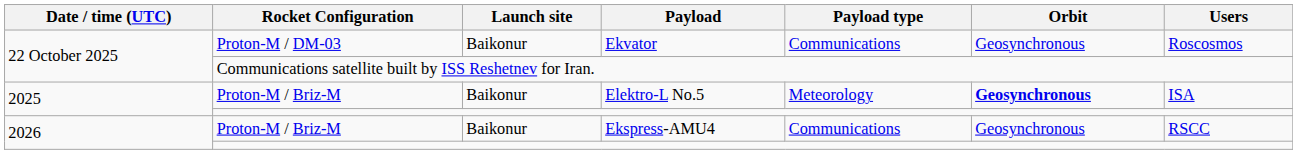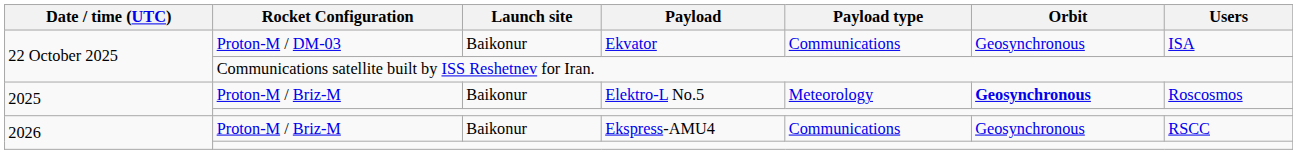(1205, 43) Roscosmos -> (1181, 43) ISA
(1181, 95) ISA -> (1205, 95) Roscosmos
